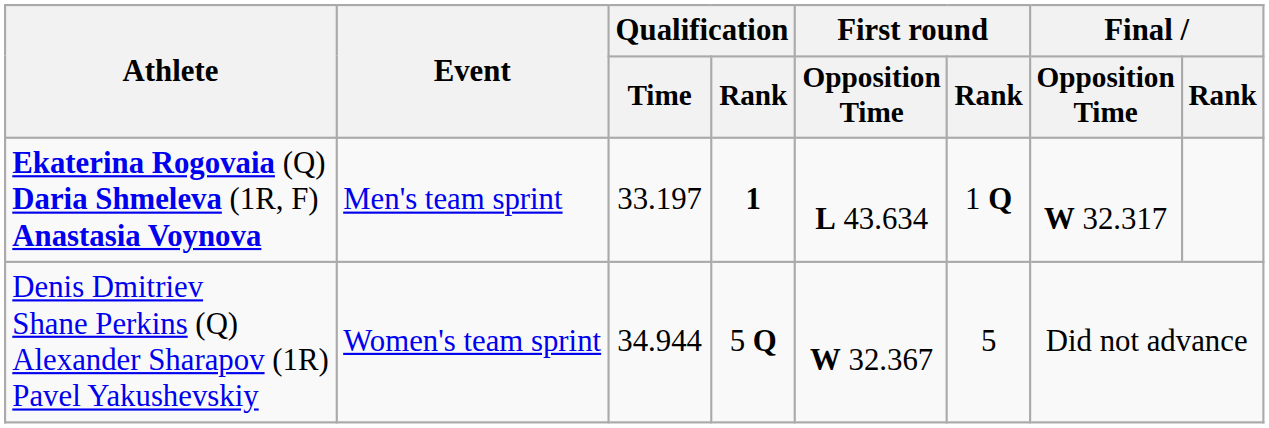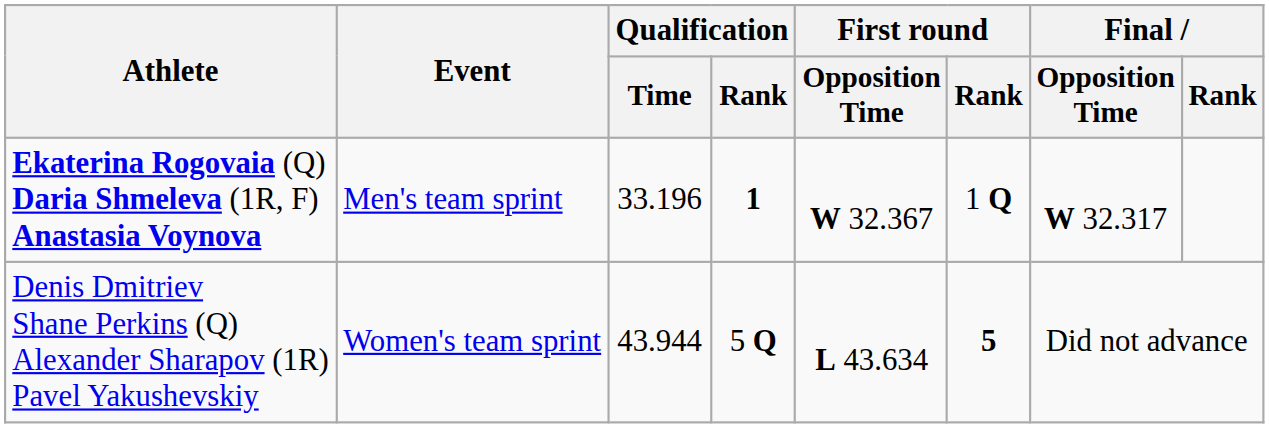(660, 199) 33.197 -> (660, 199) 33.196
(872, 218) L 43.634 -> (872, 218) W 32.367
(660, 341) 34.944 -> (660, 341) 43.944
(872, 359) W 32.367 -> (872, 359) L 43.634
(989, 341) normal -> (989, 341) bold
